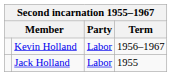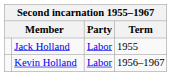rows swapped: (42, 63) <-> (48, 46)
